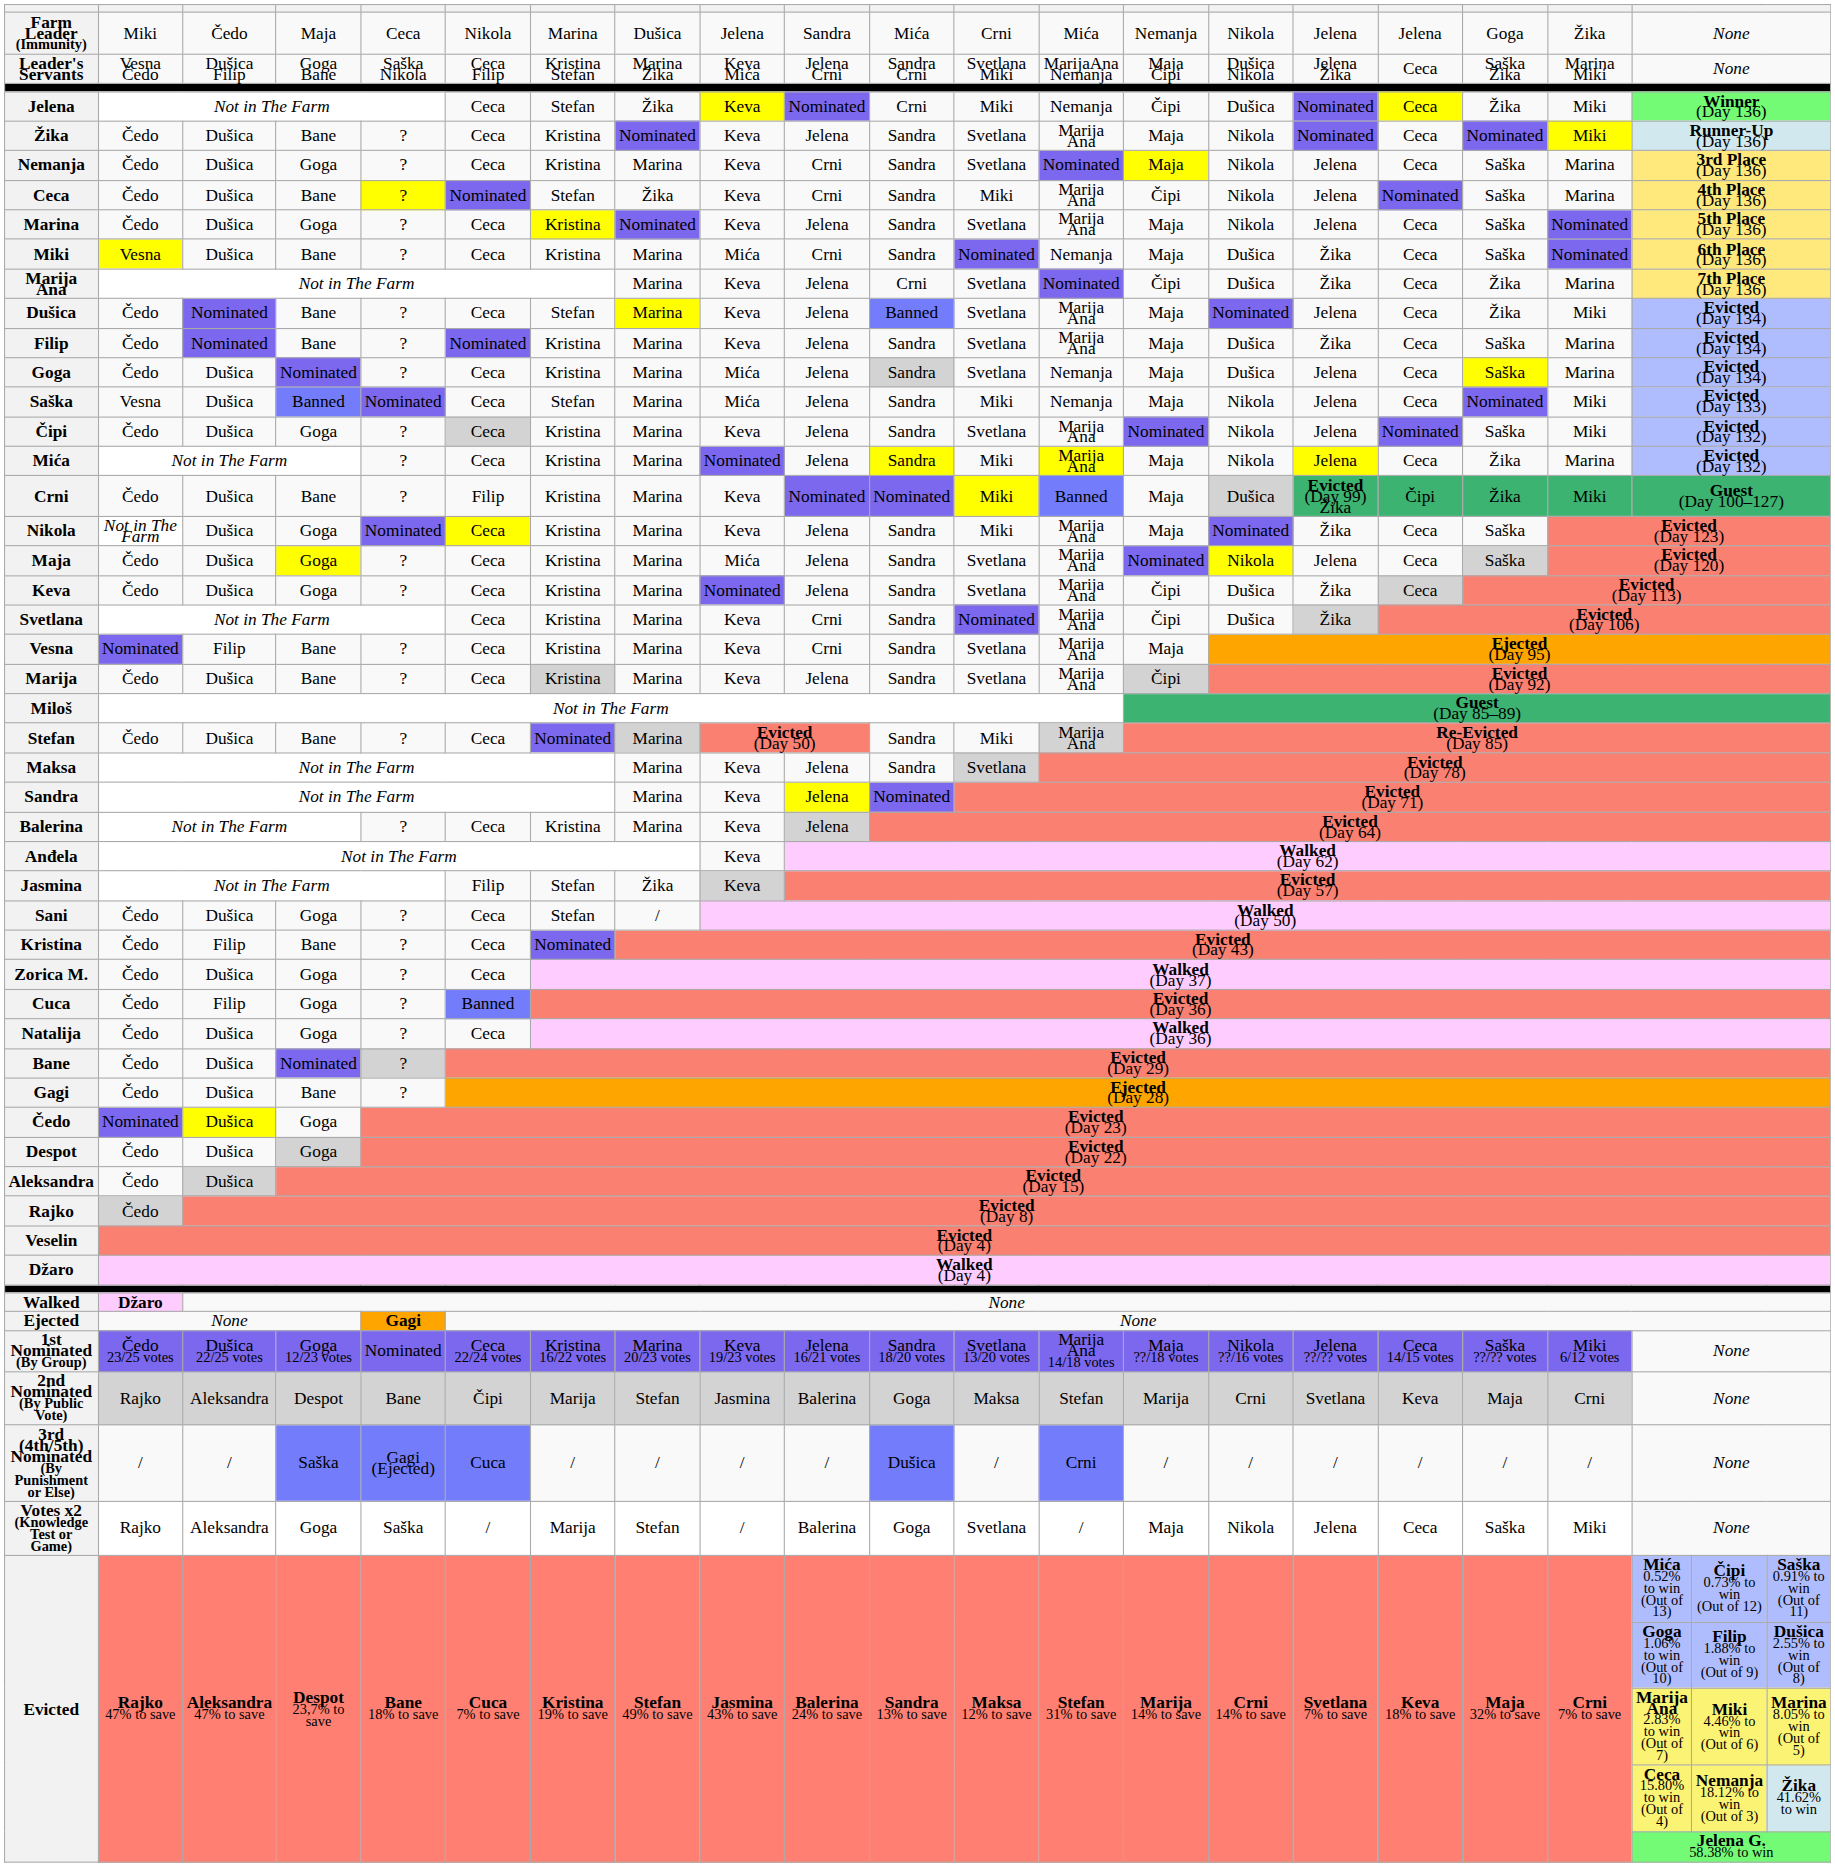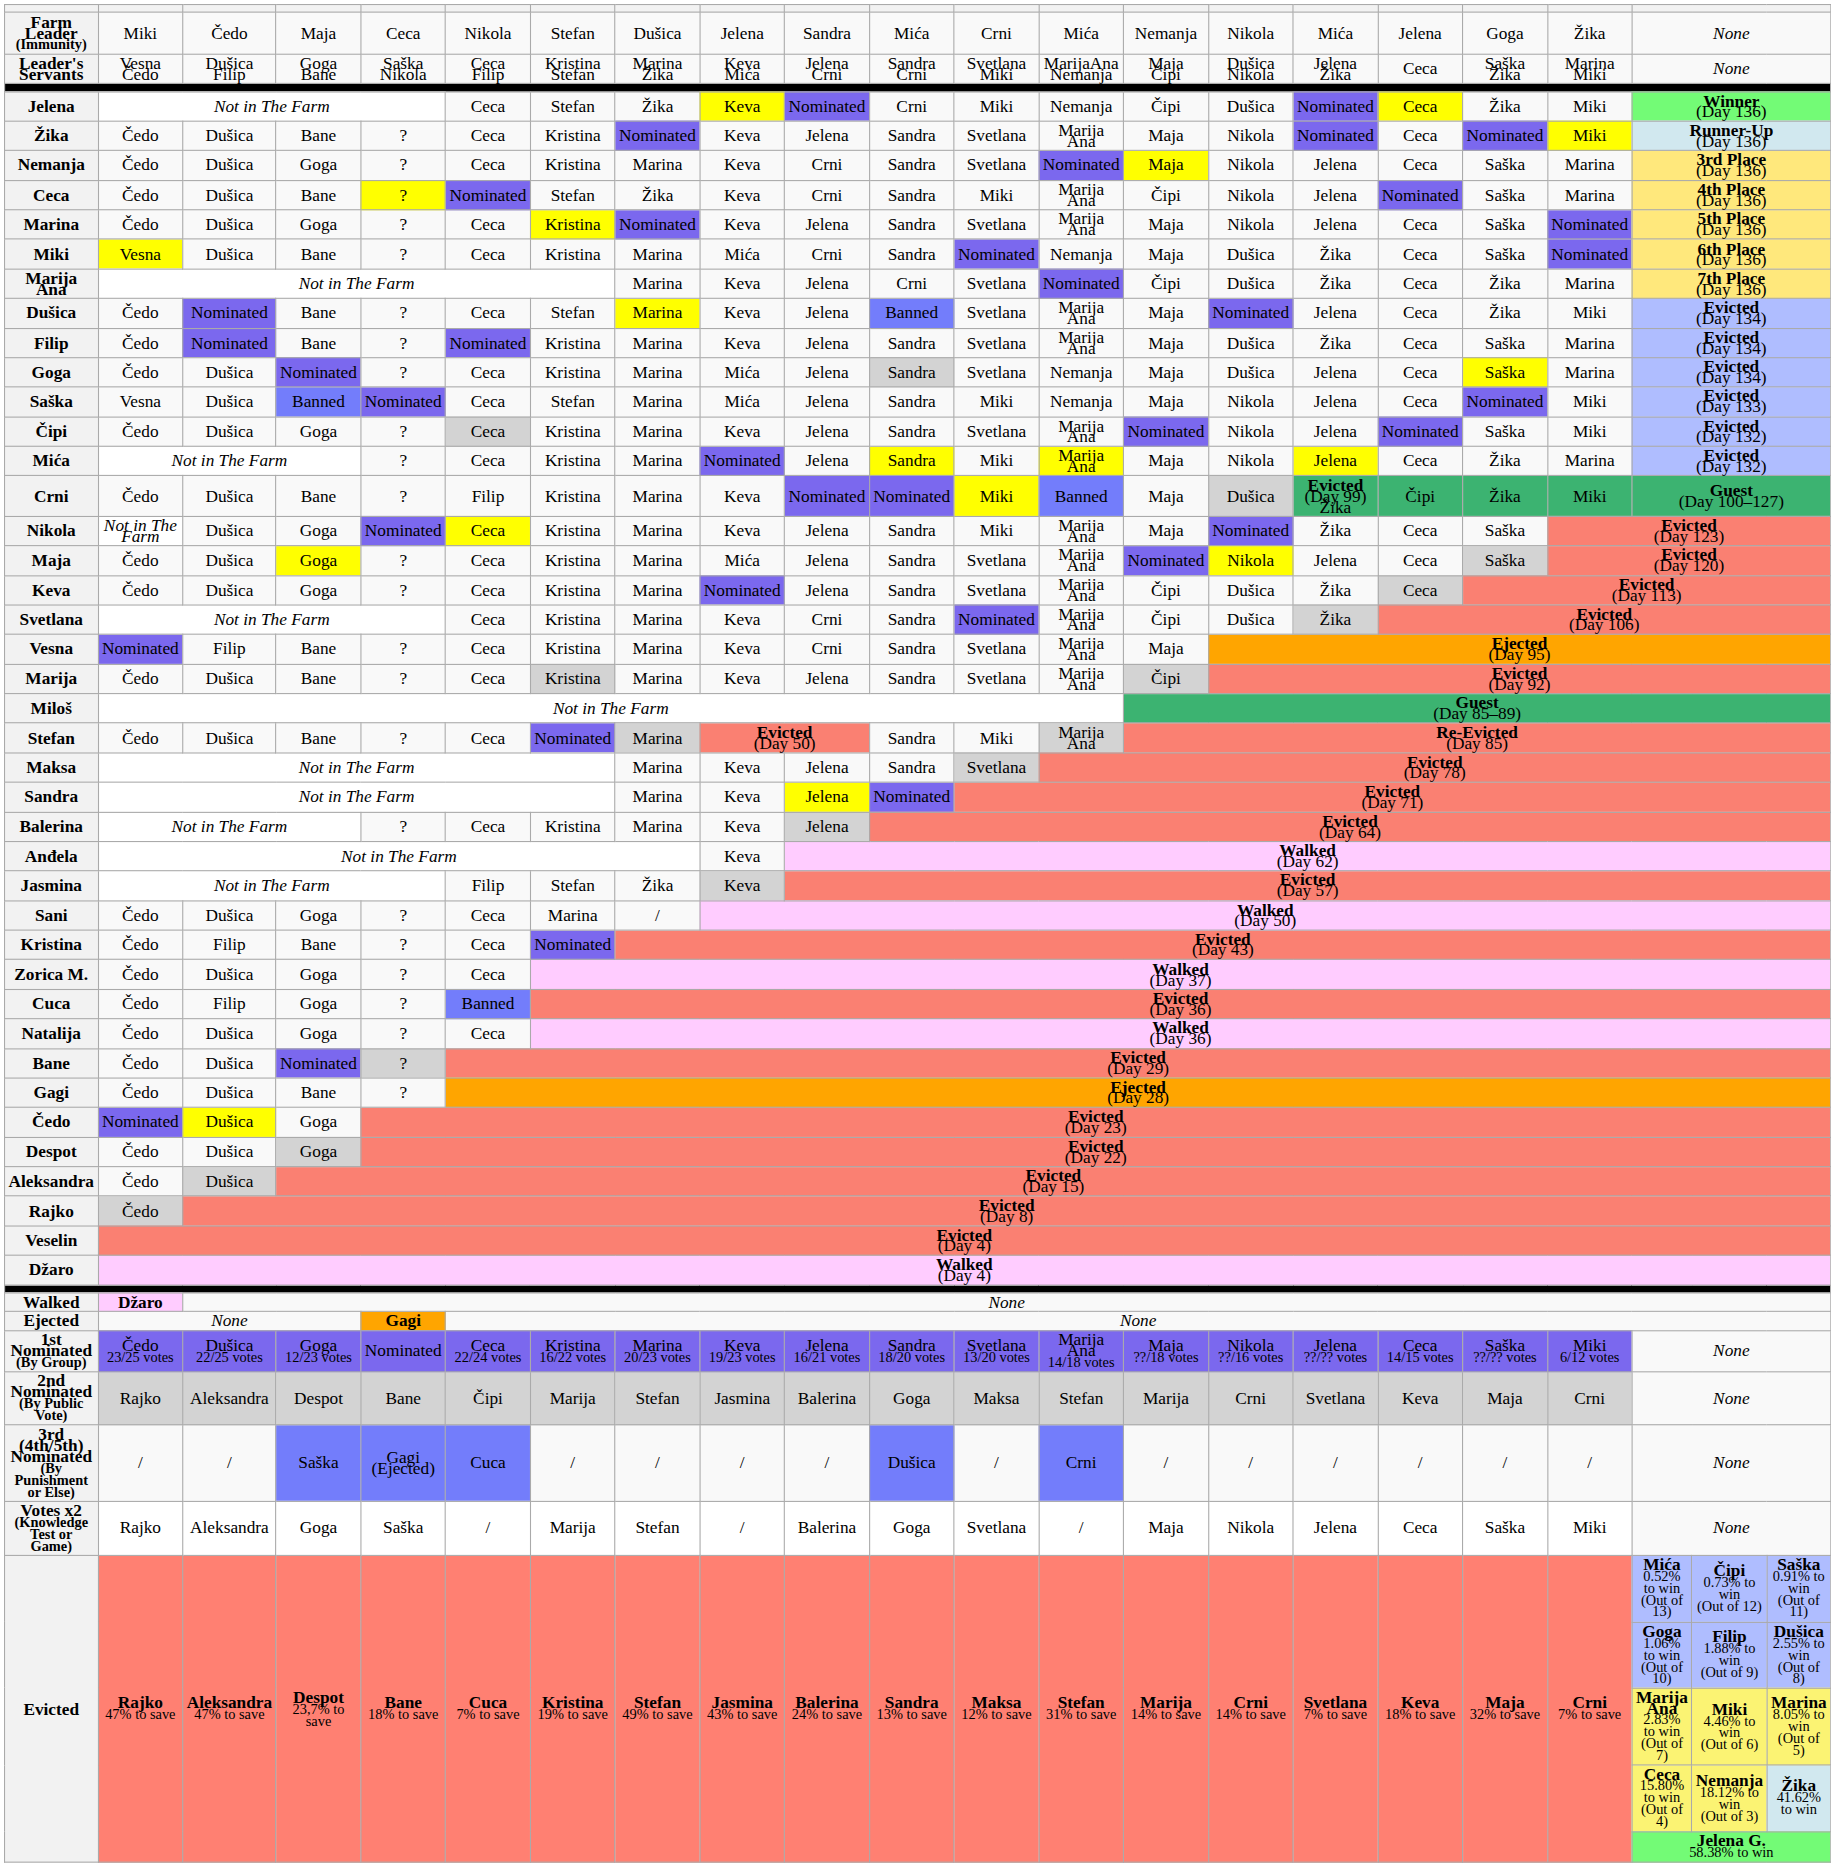(573, 33) Marina -> (573, 33) Stefan
(1335, 33) Jelena -> (1335, 33) Mića
(573, 915) Stefan -> (573, 915) Marina
